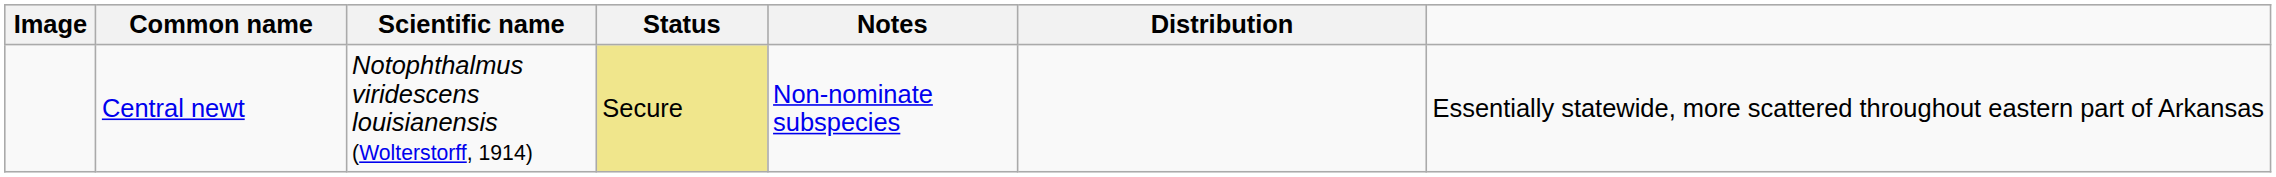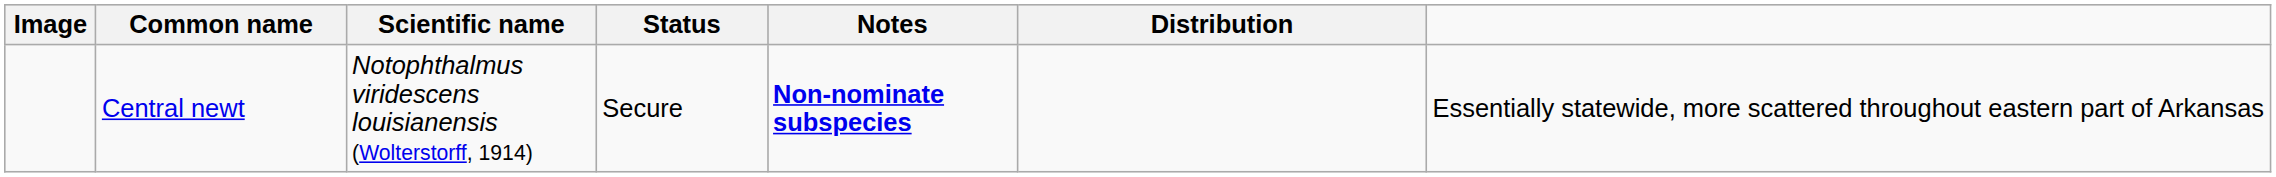(643, 107) khaki background -> (643, 107) no background
(853, 107) normal -> (859, 107) bold
